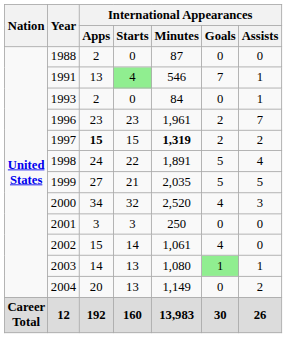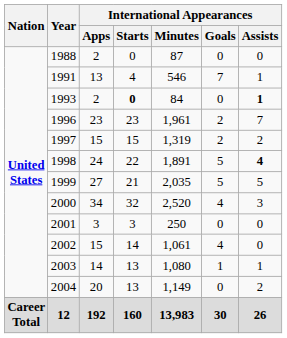(132, 78) lightgreen background -> (132, 78) no background
(132, 98) normal -> (132, 98) bold
(260, 98) normal -> (260, 98) bold
(96, 140) bold -> (96, 140) normal
(177, 140) bold -> (177, 140) normal
(260, 161) normal -> (260, 161) bold
(220, 266) lightgreen background -> (220, 266) no background
